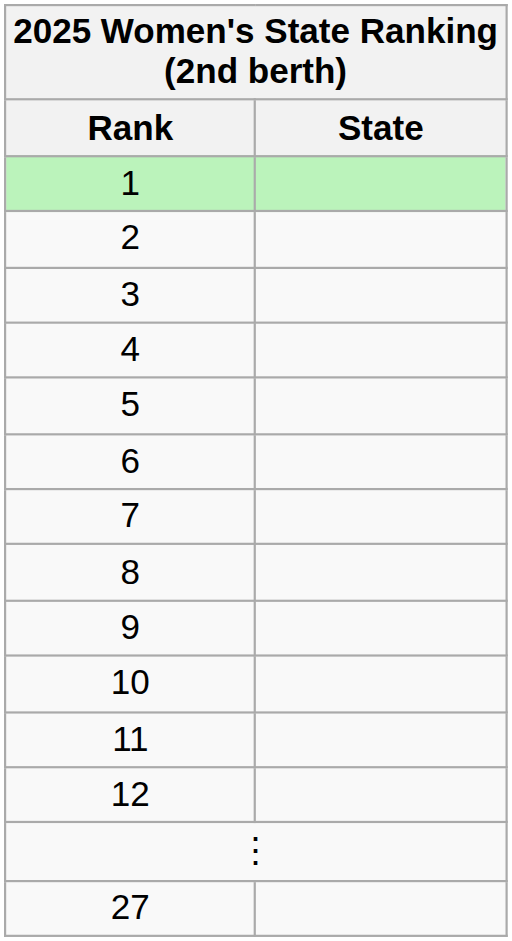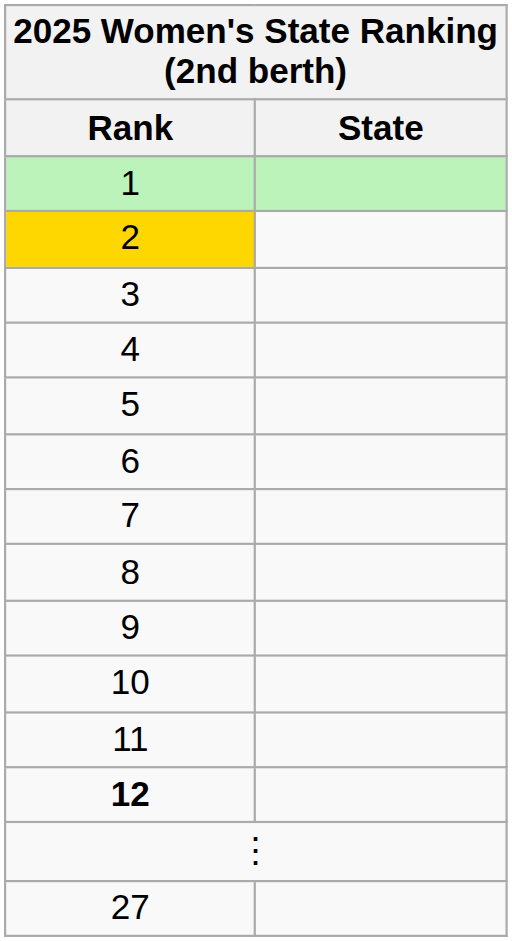(130, 238) no background -> (130, 238) gold background
(130, 794) normal -> (130, 794) bold
